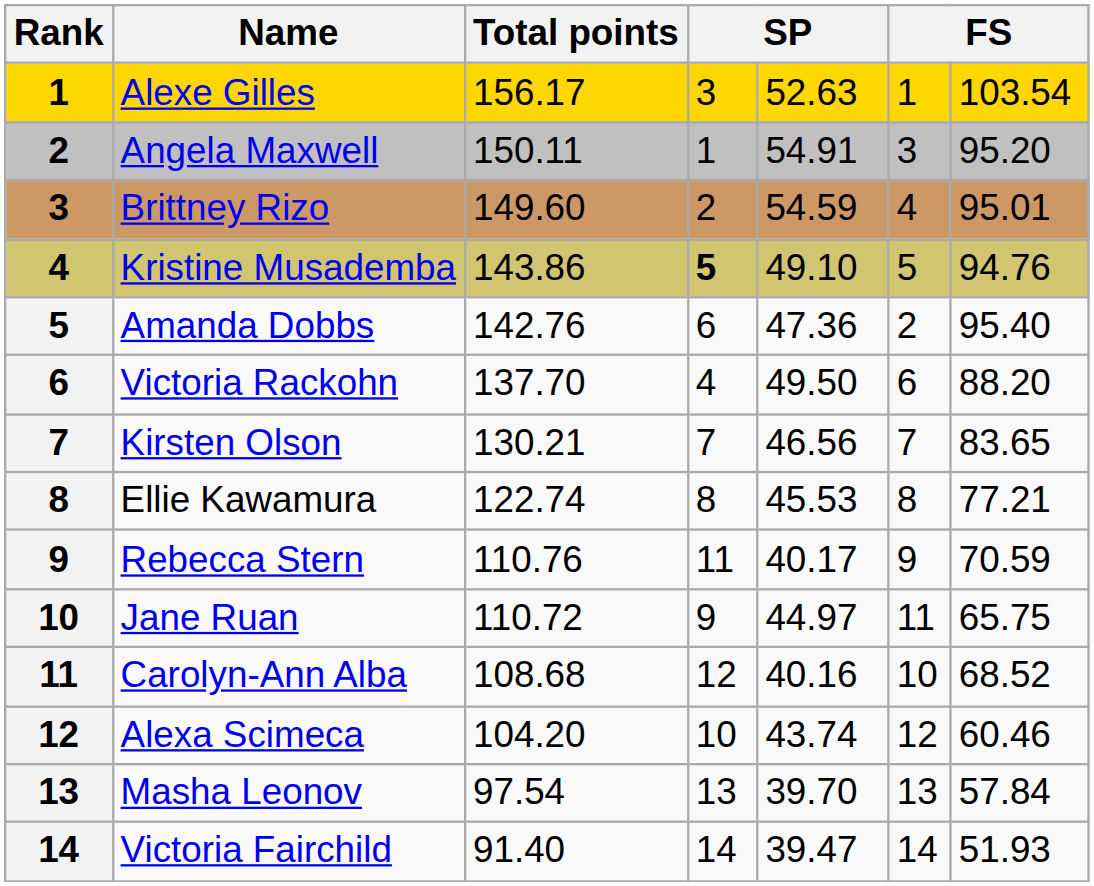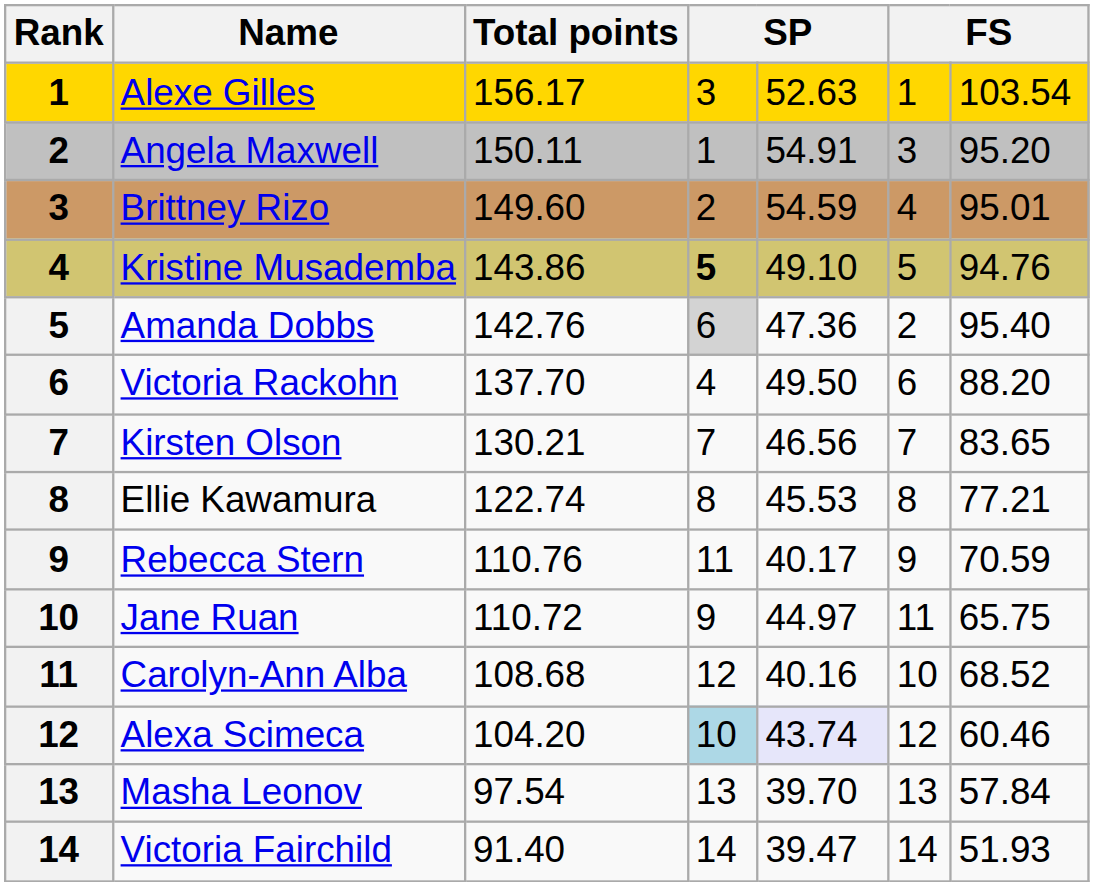(706, 325) no background -> (706, 325) lightgrey background
(716, 734) no background -> (716, 734) lightblue background
(811, 734) no background -> (811, 734) lavender background
